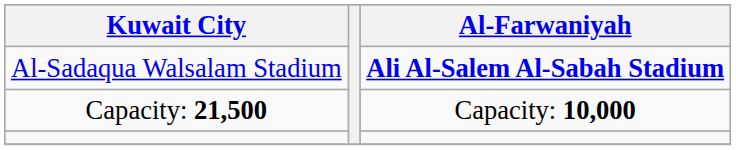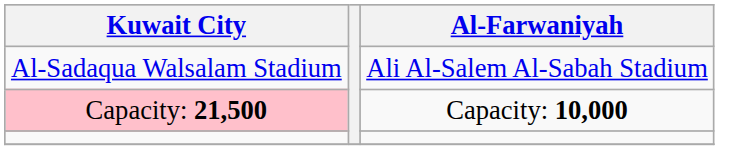(545, 67) bold -> (537, 67) normal
(176, 109) no background -> (176, 109) pink background
